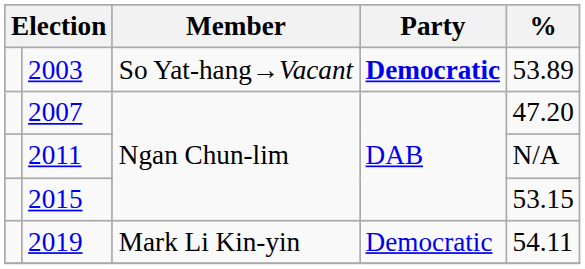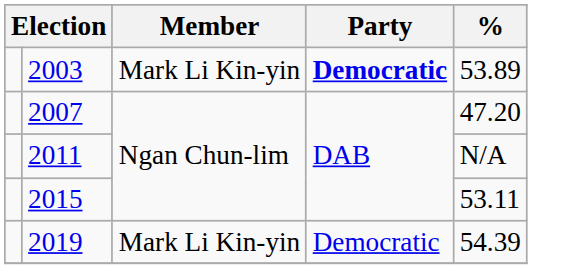(236, 69) So Yat-hang→Vacant -> (210, 69) Mark Li Kin-yin
(543, 198) 53.15 -> (490, 198) 53.11
(543, 241) 54.11 -> (490, 241) 54.39
